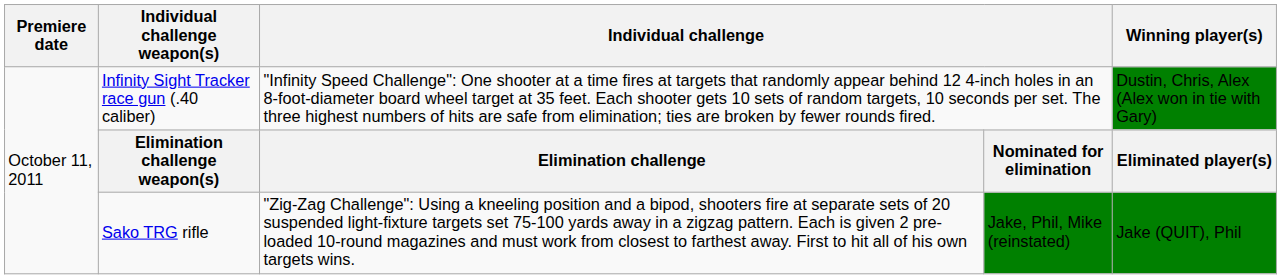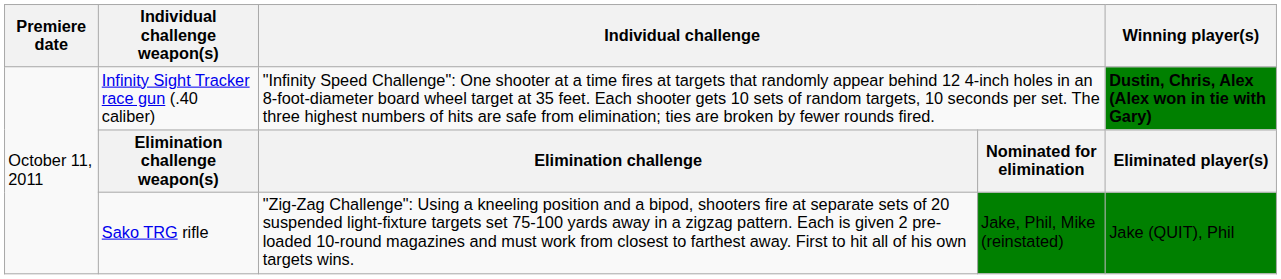(1188, 98) normal -> (1188, 98) bold
